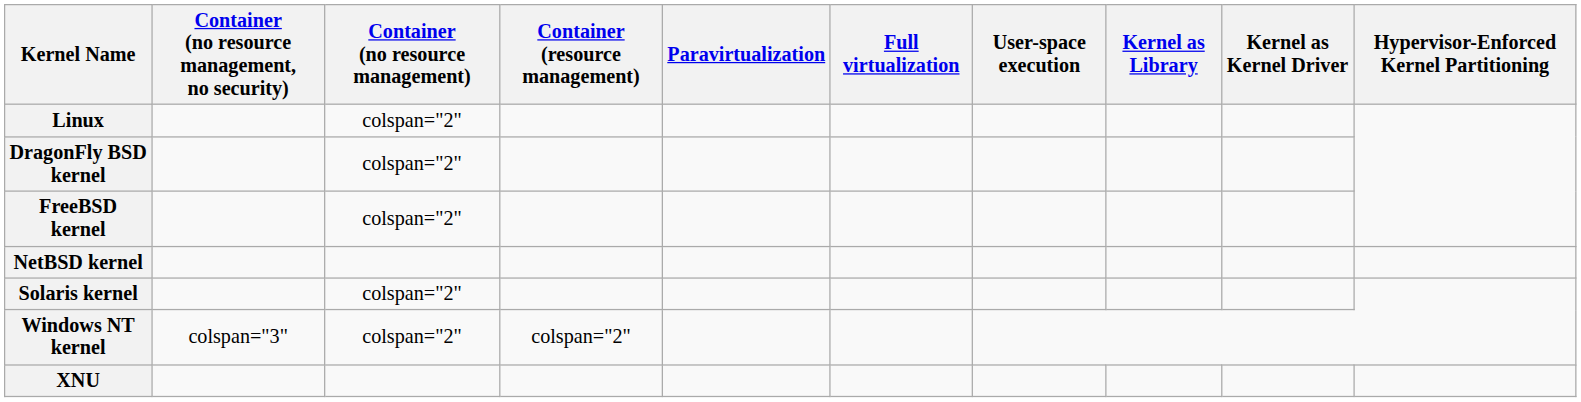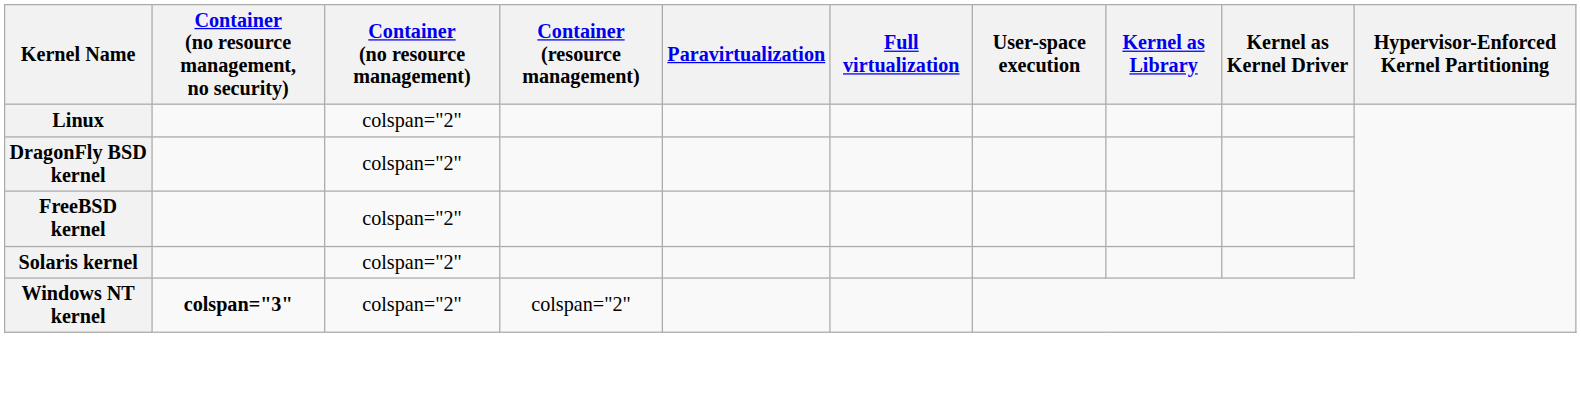- row: (78, 261)
(238, 337) normal -> (238, 305) bold
- row: (78, 380)
